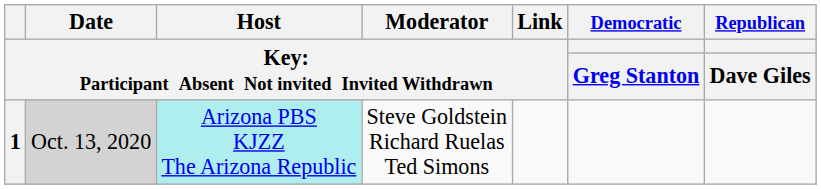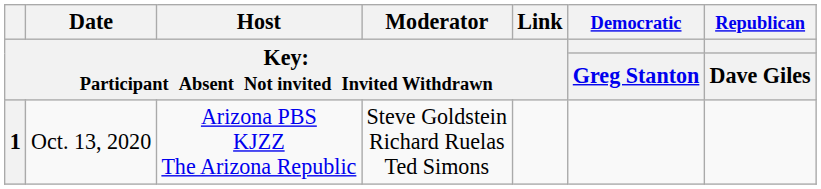(91, 141) lightgrey background -> (91, 141) no background
(259, 141) paleturquoise background -> (259, 141) no background
